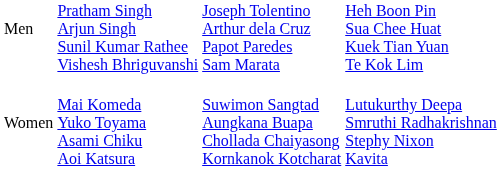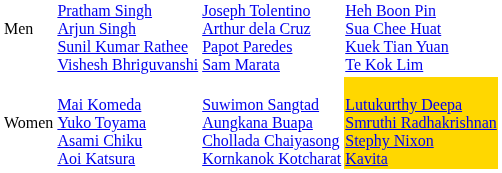(421, 132) no background -> (421, 132) gold background
